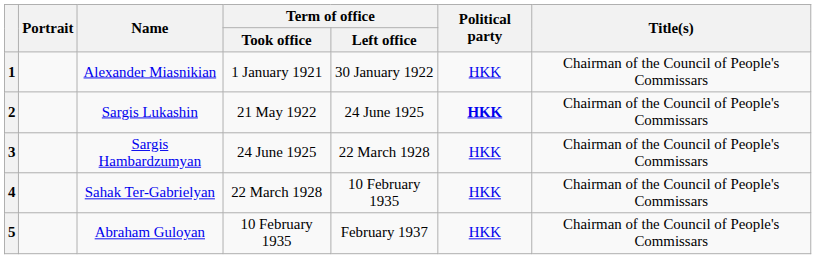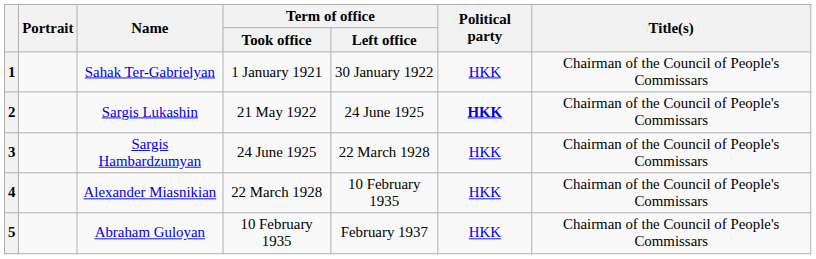(150, 71) Alexander Miasnikian -> (150, 71) Sahak Ter-Gabrielyan
(150, 192) Sahak Ter-Gabrielyan -> (150, 192) Alexander Miasnikian
